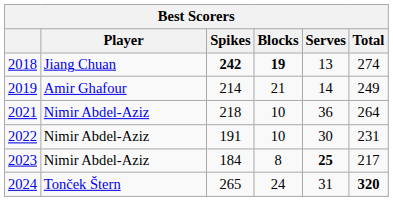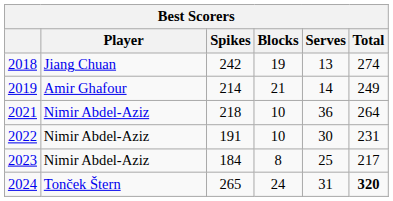(230, 64) bold -> (230, 64) normal
(278, 64) bold -> (278, 64) normal
(326, 160) bold -> (326, 160) normal
